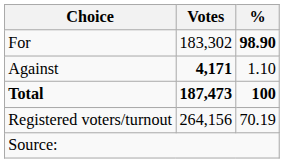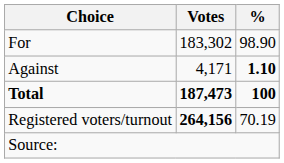(258, 42) bold -> (258, 42) normal
(214, 68) bold -> (214, 68) normal
(262, 68) normal -> (262, 68) bold
(206, 119) normal -> (206, 119) bold
